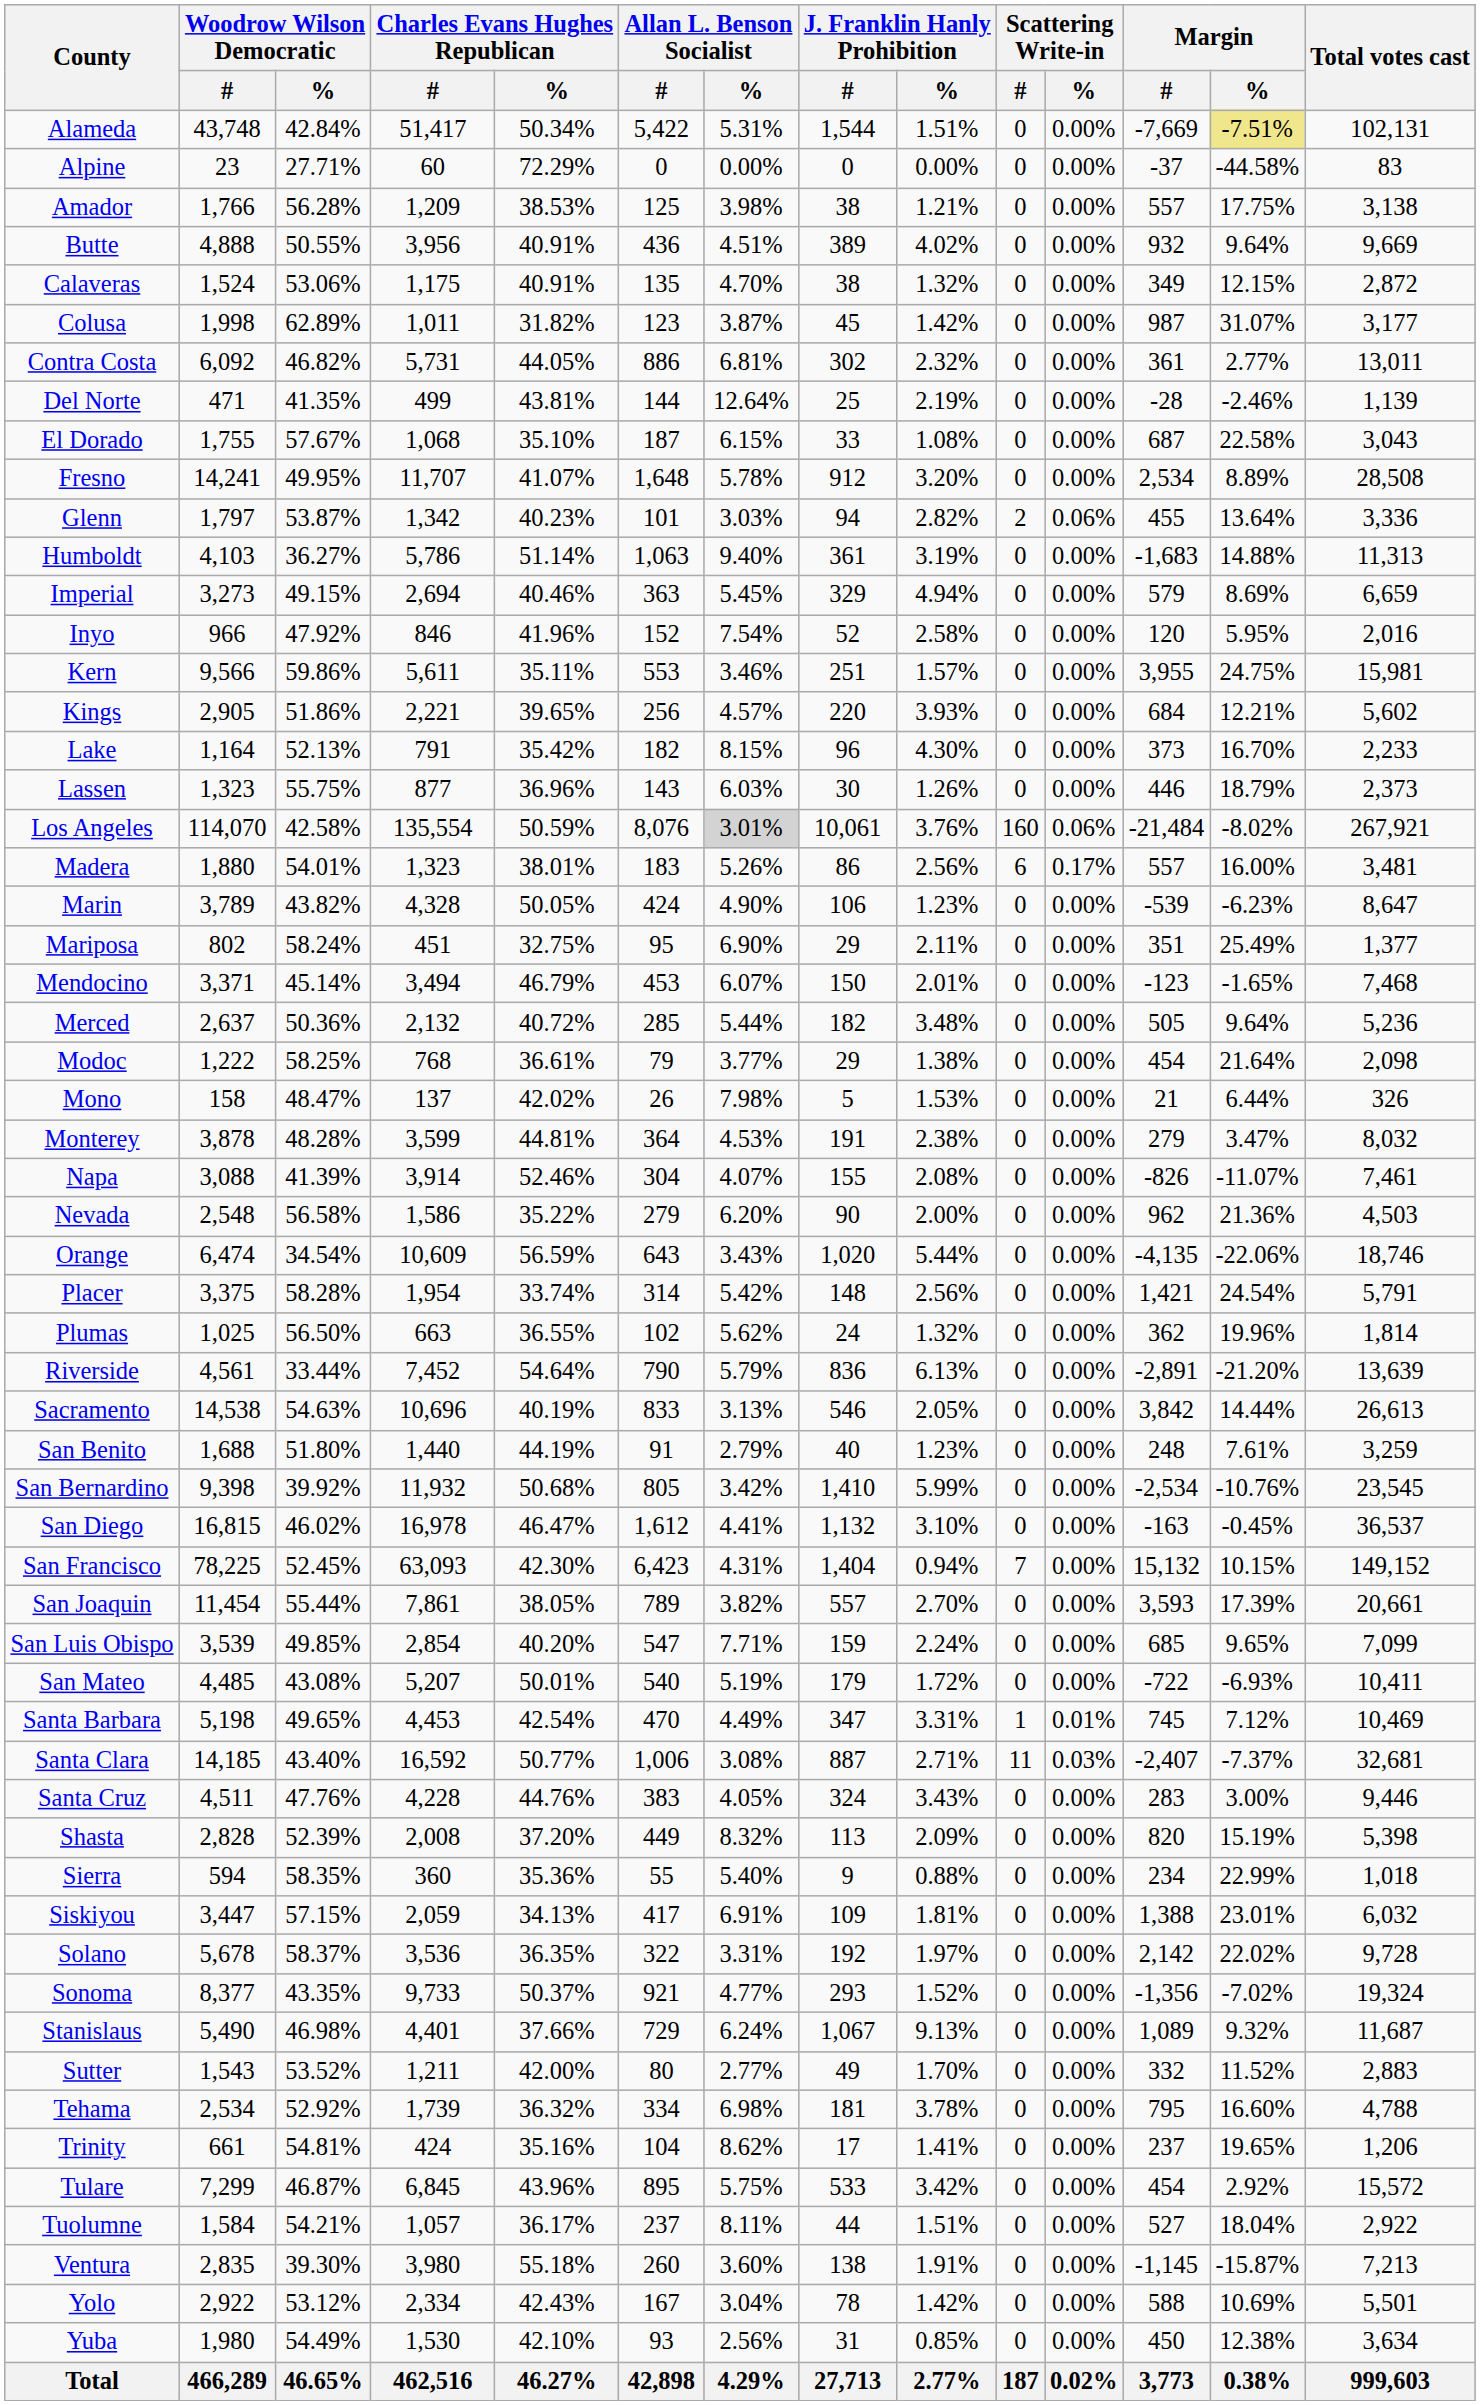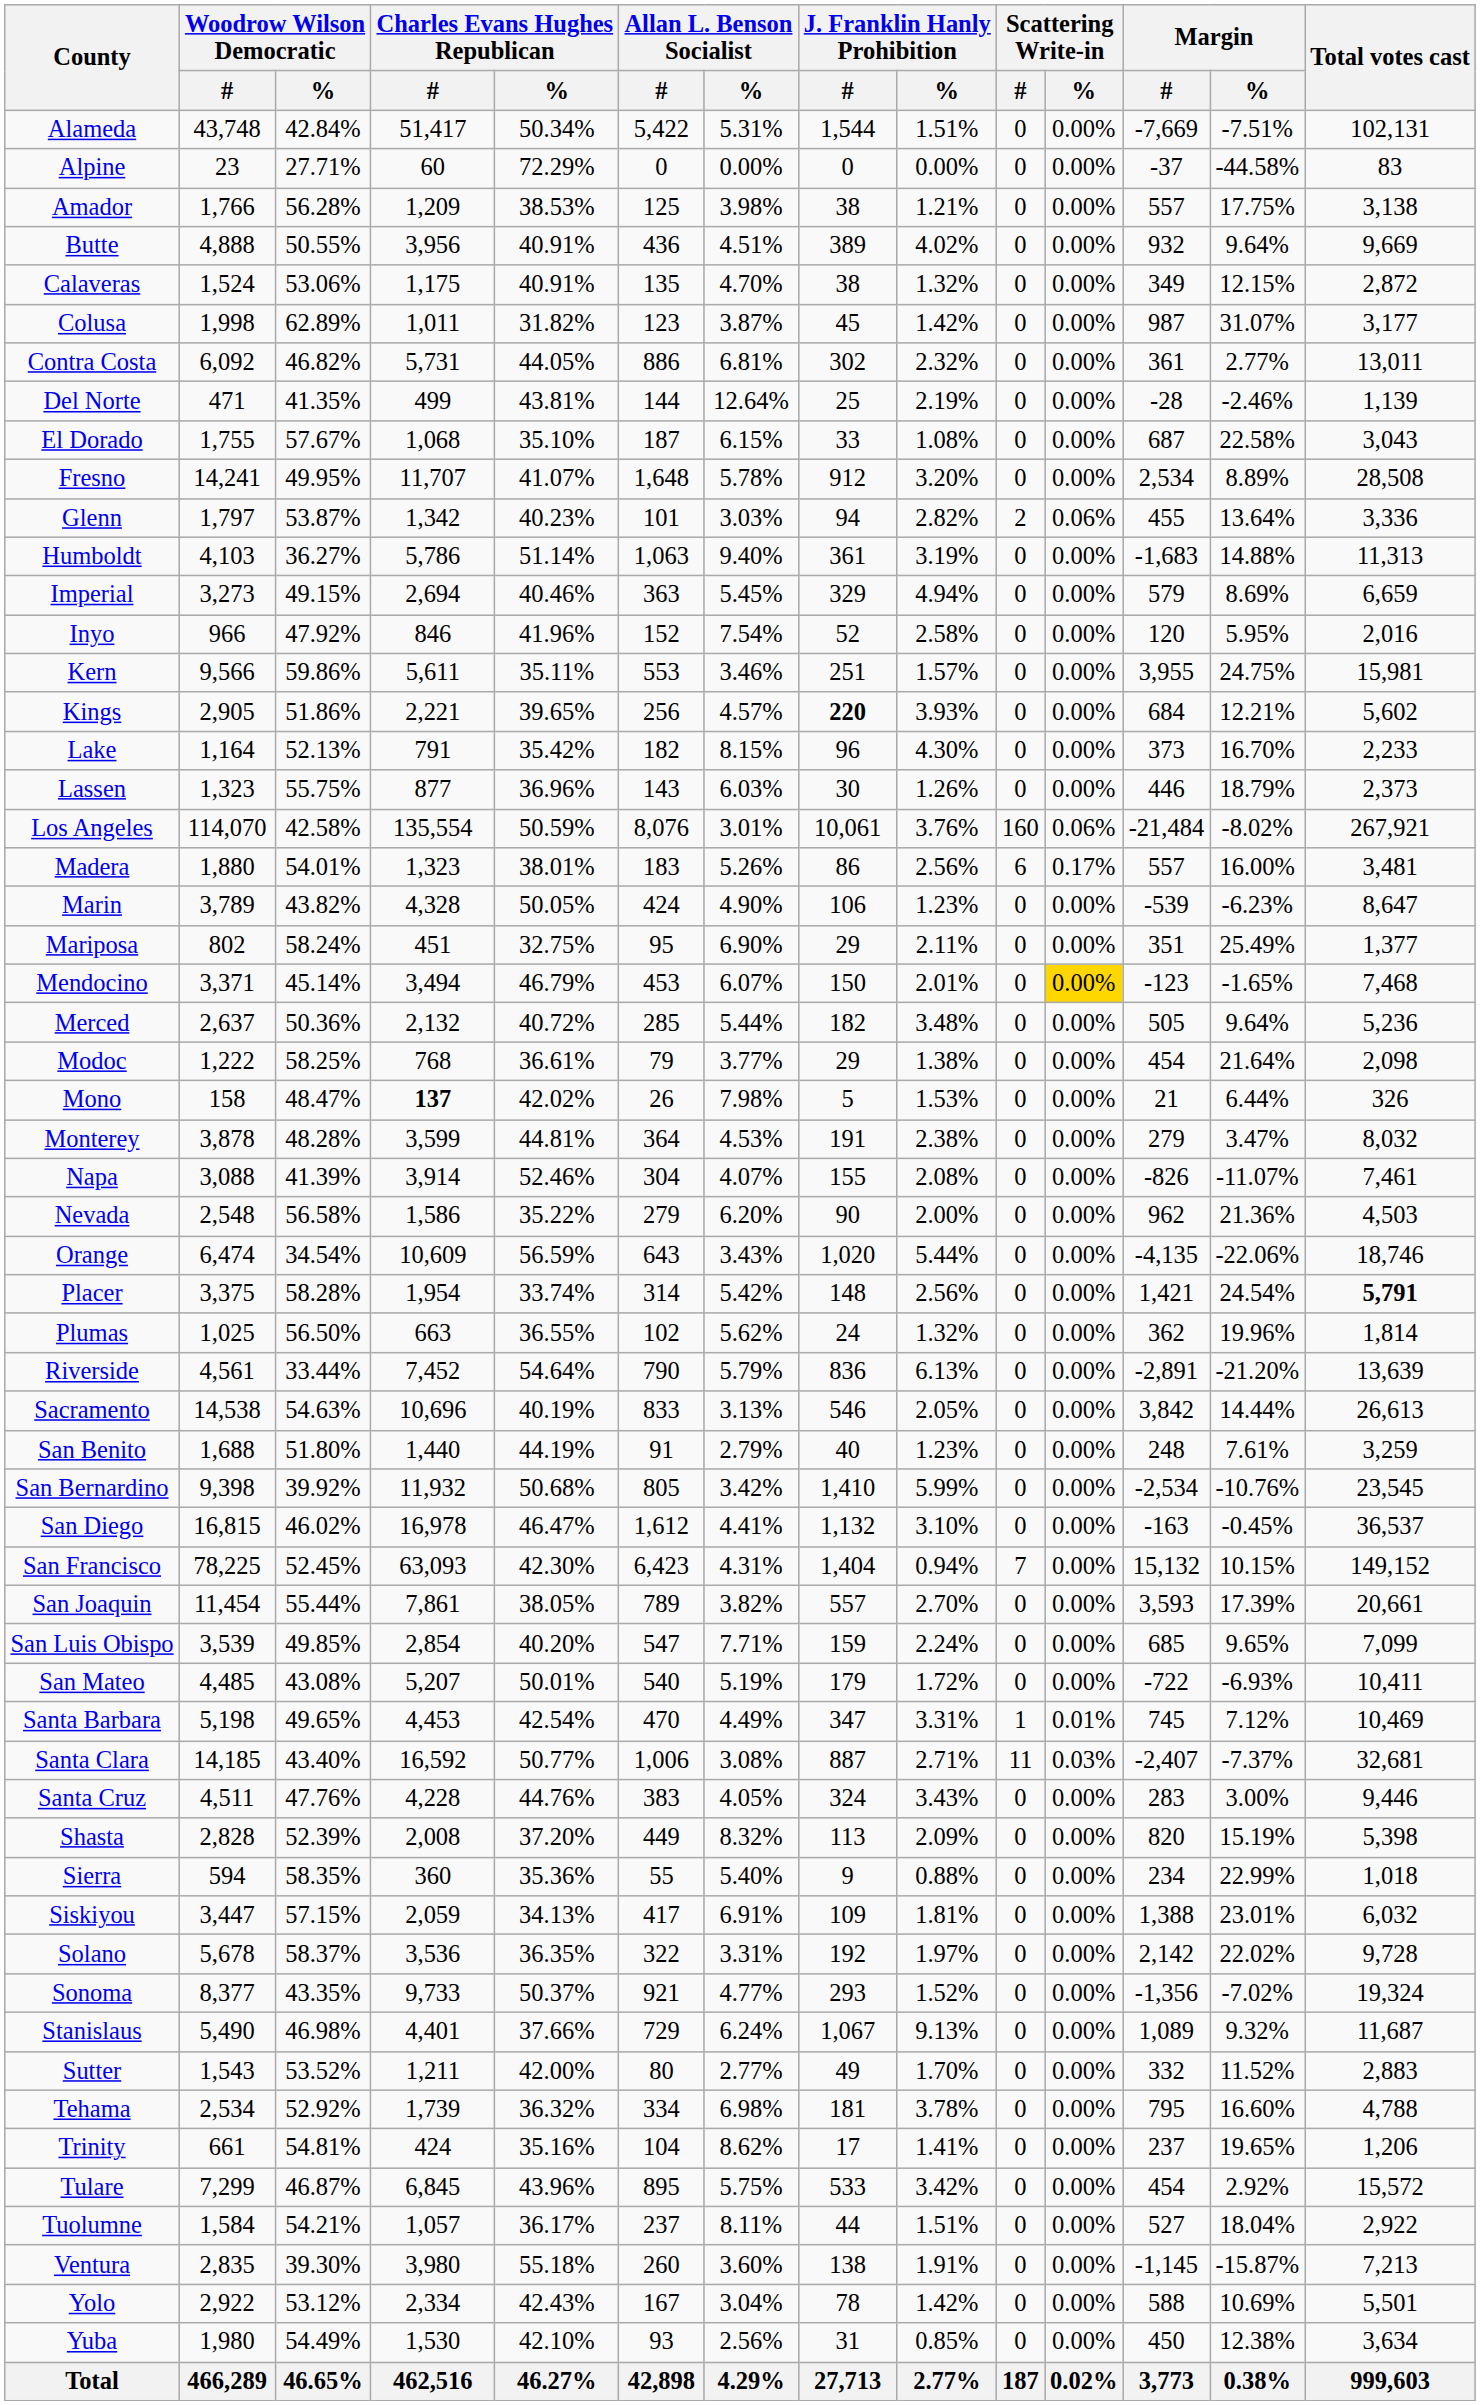(1257, 129) khaki background -> (1257, 129) no background
(848, 711) normal -> (848, 711) bold
(751, 827) lightgrey background -> (751, 827) no background
(1084, 983) no background -> (1084, 983) gold background
(433, 1099) normal -> (433, 1099) bold
(1390, 1293) normal -> (1390, 1293) bold
